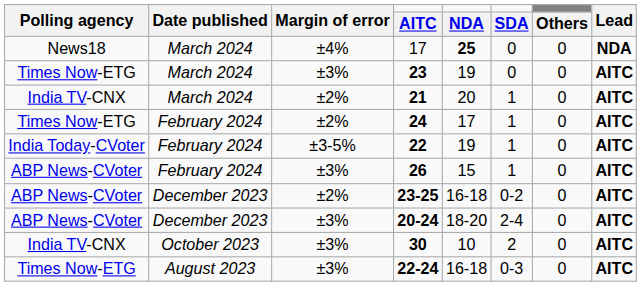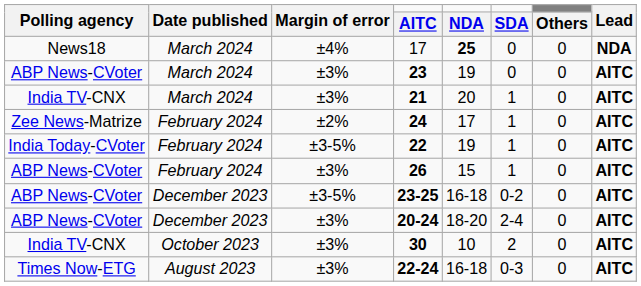(77, 73) Times Now-ETG -> (77, 73) ABP News-CVoter
(333, 97) ±2% -> (333, 97) ±3%
(77, 122) Times Now-ETG -> (77, 122) Zee News-Matrize
(333, 195) ±2% -> (333, 195) ±3-5%
